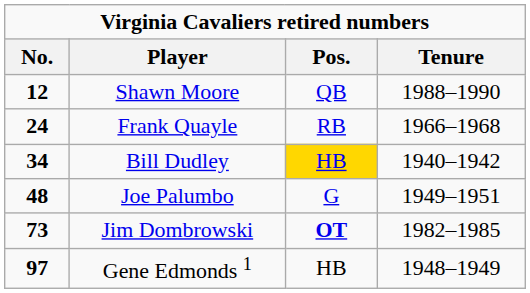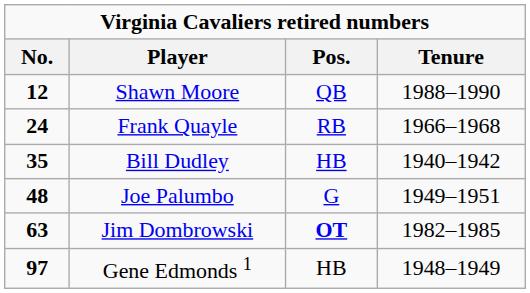(37, 160) 34 -> (37, 160) 35
(331, 160) gold background -> (331, 160) no background
(37, 230) 73 -> (37, 230) 63
